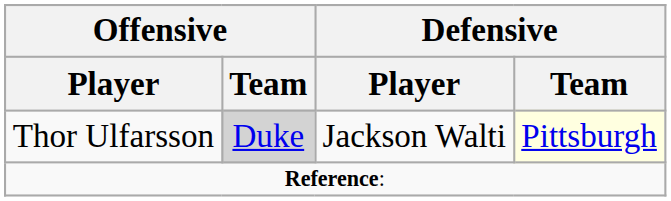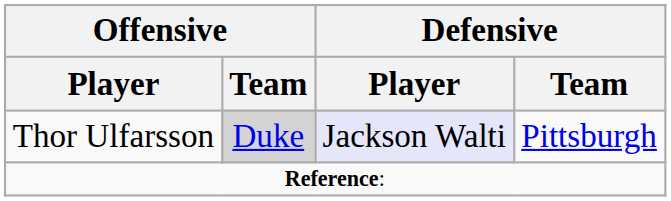(414, 135) no background -> (414, 135) lavender background
(589, 135) lightyellow background -> (589, 135) no background
